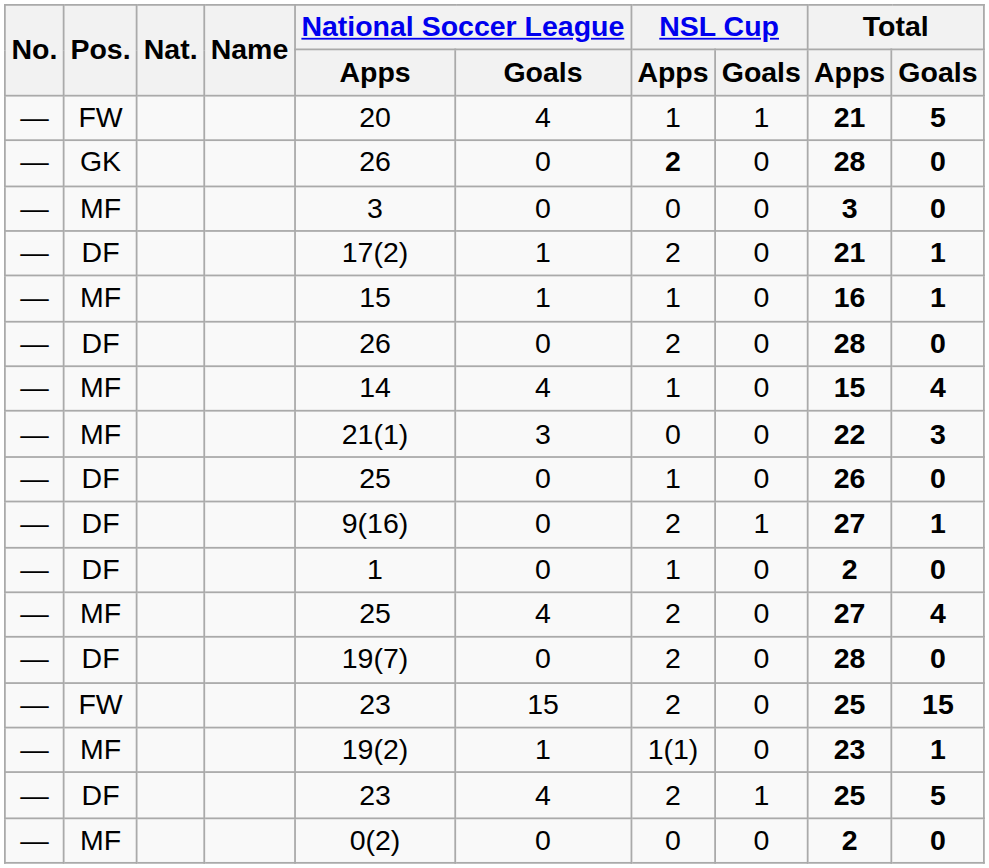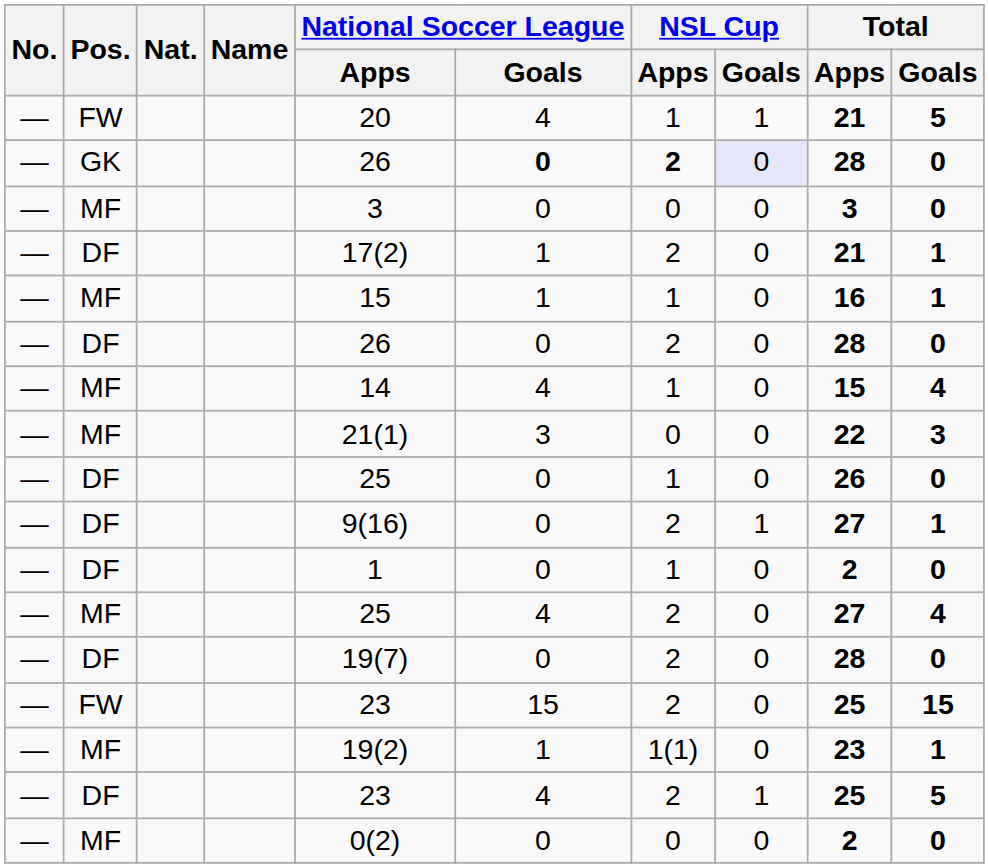(543, 162) normal -> (543, 162) bold
(761, 162) no background -> (761, 162) lavender background
